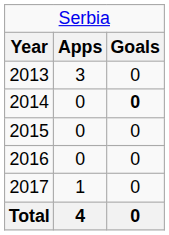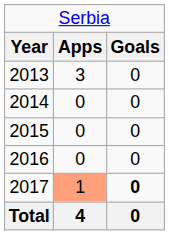(135, 103) bold -> (135, 103) normal
(80, 187) no background -> (80, 187) lightsalmon background
(135, 187) normal -> (135, 187) bold
